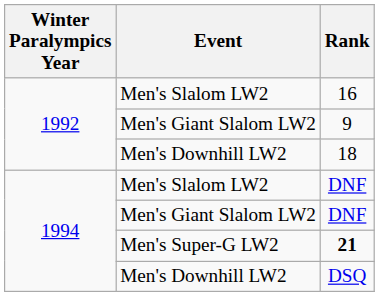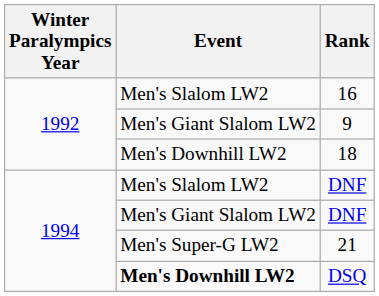(347, 245) bold -> (347, 245) normal
(203, 276) normal -> (207, 276) bold
